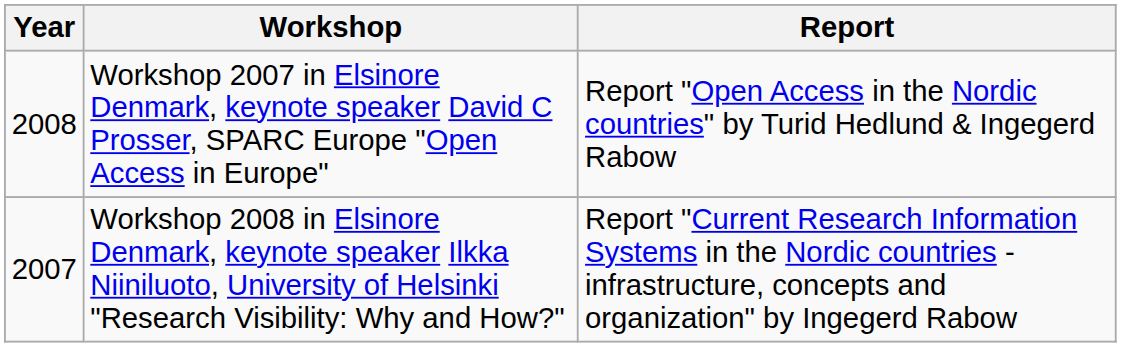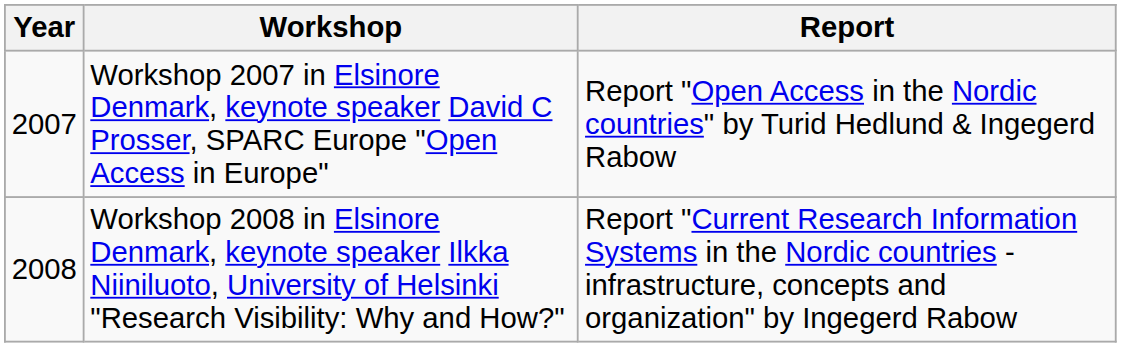(44, 123) 2008 -> (44, 123) 2007
(44, 268) 2007 -> (44, 268) 2008
